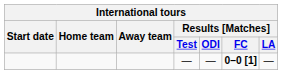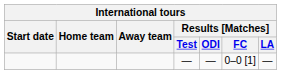(241, 61) bold -> (240, 61) normal
